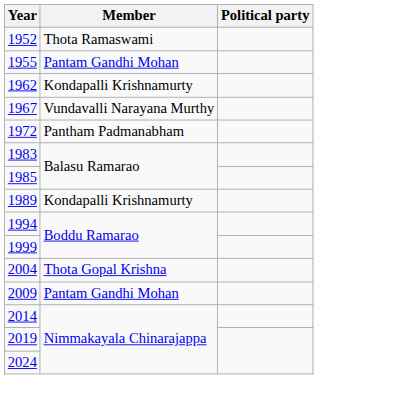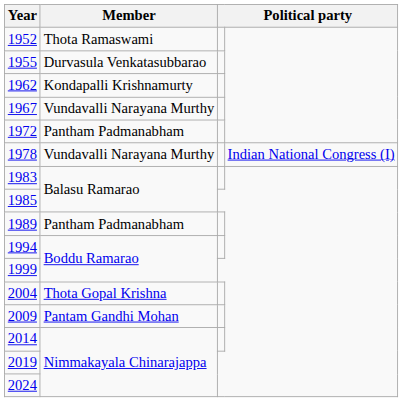(111, 62) Pantam Gandhi Mohan -> (125, 62) Durvasula Venkatasubbarao
+ row: (22, 154)
(118, 200) Kondapalli Krishnamurty -> (114, 223) Pantham Padmanabham
